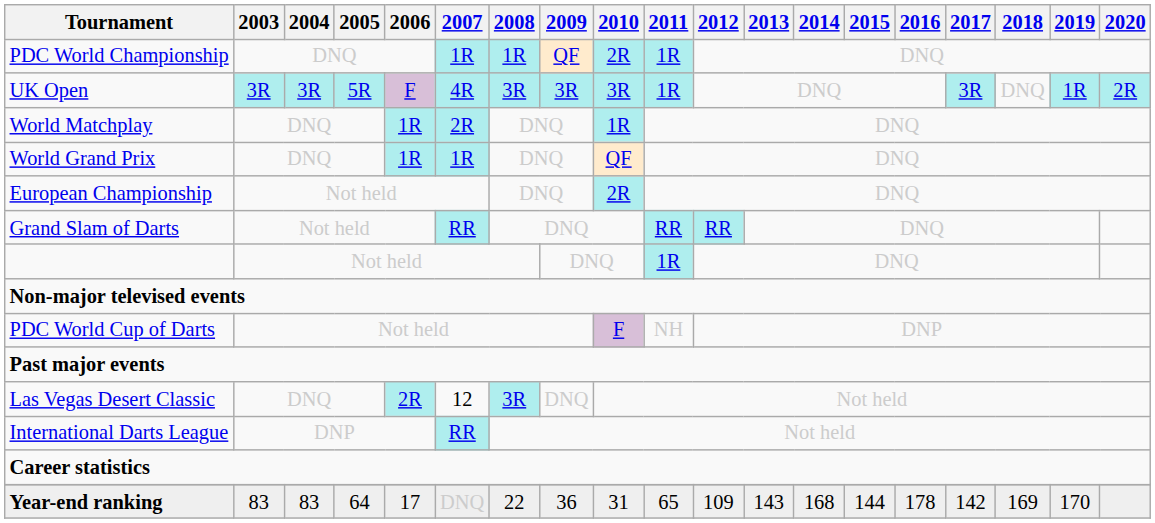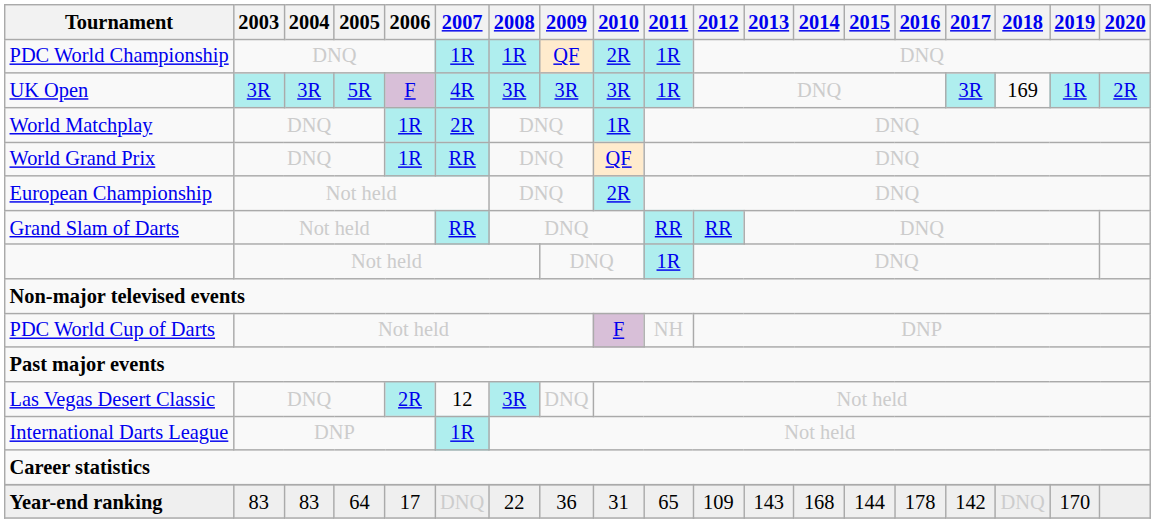(1023, 90) DNQ -> (1023, 90) 169
(462, 158) 1R -> (462, 158) RR
(462, 432) RR -> (462, 432) 1R
(1023, 501) 169 -> (1023, 501) DNQ
